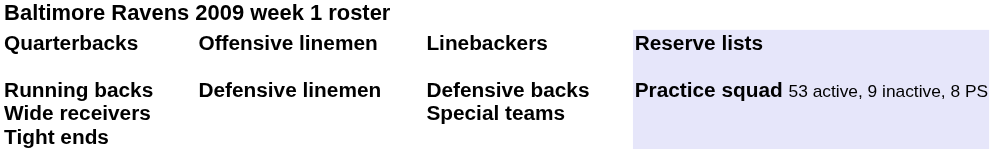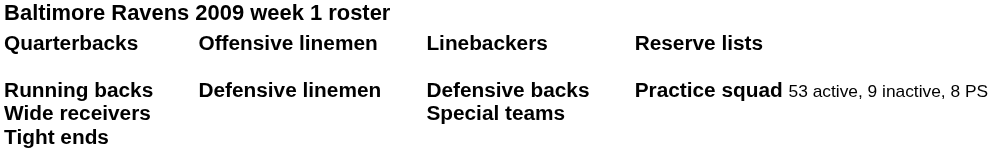(811, 66) lavender background -> (811, 66) no background
